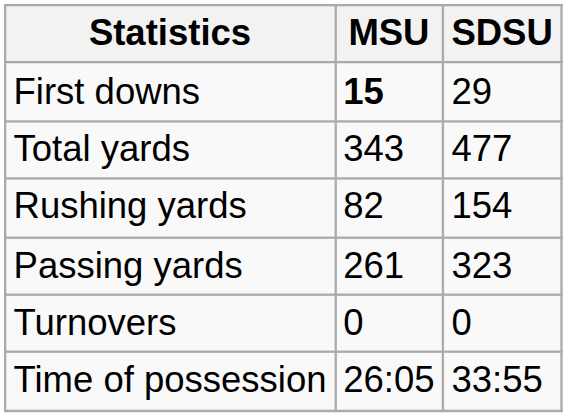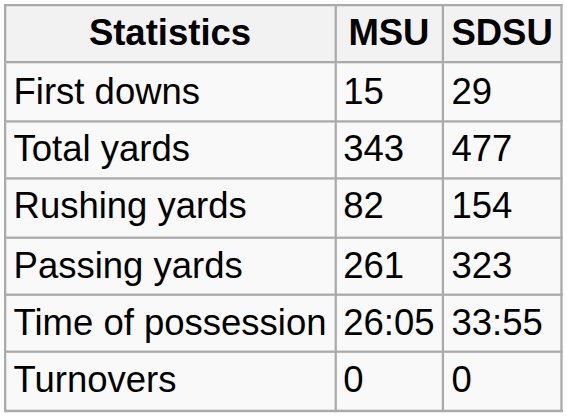(364, 91) bold -> (364, 91) normal
rows swapped: (95, 322) <-> (170, 380)
